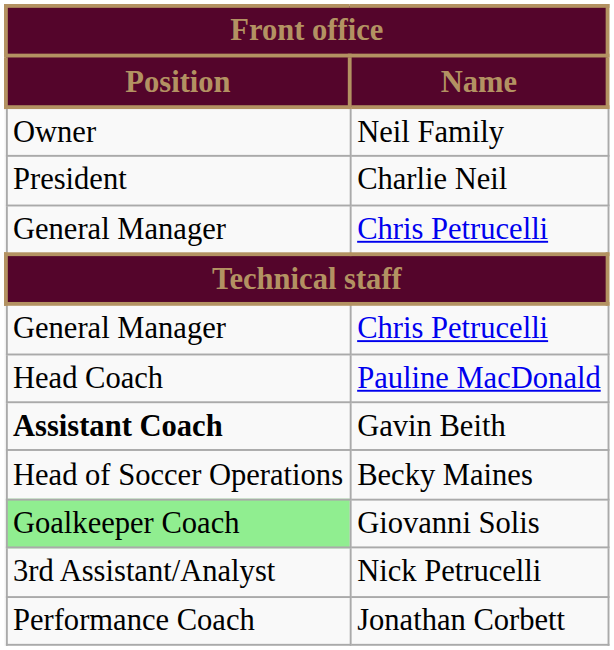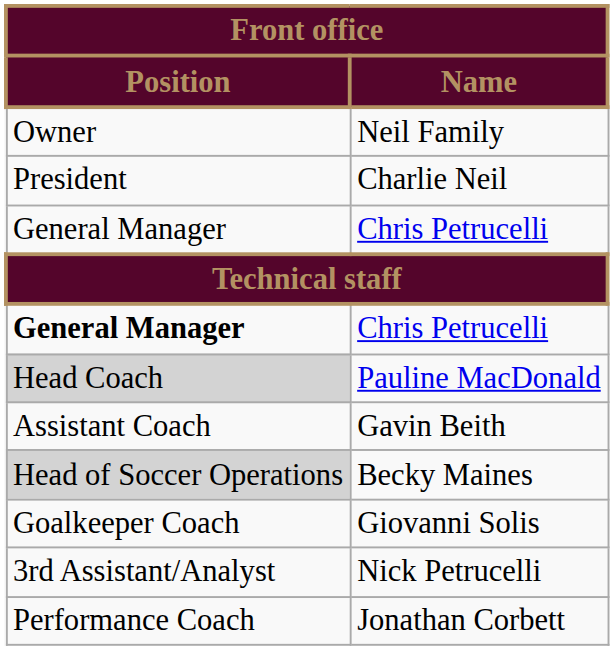(119, 329) normal -> (129, 329) bold
(88, 377) no background -> (88, 377) lightgrey background
(118, 426) bold -> (112, 426) normal
(178, 474) no background -> (178, 474) lightgrey background
(126, 522) lightgreen background -> (126, 522) no background
